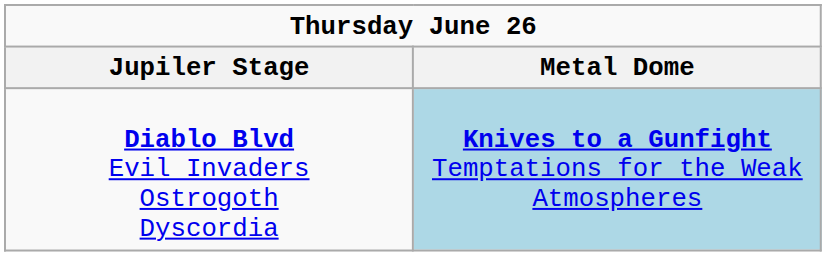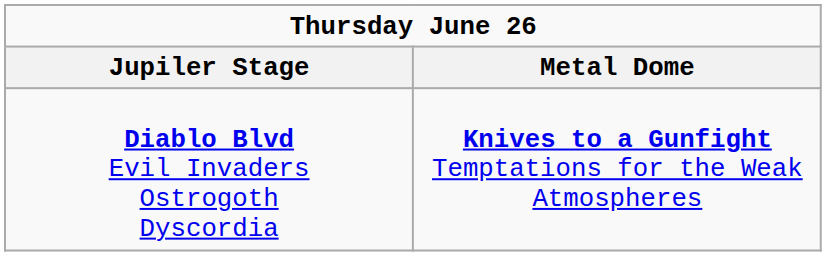(617, 169) lightblue background -> (617, 169) no background
